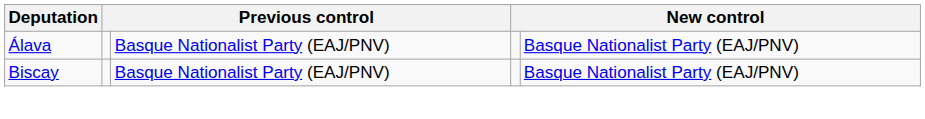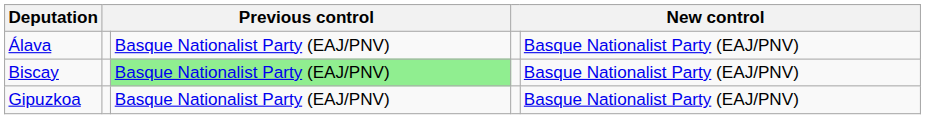(252, 72) no background -> (252, 72) lightgreen background
+ row: (45, 99)
